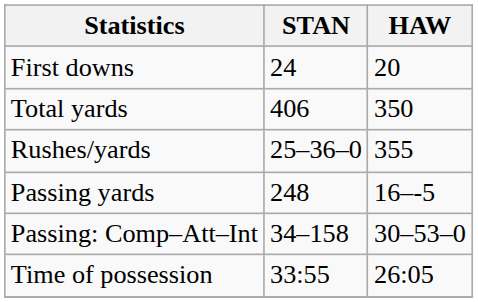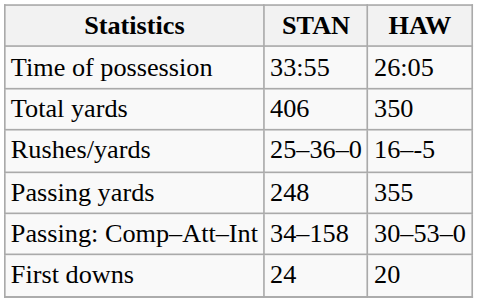rows swapped: (72, 67) <-> (112, 275)
(394, 150) 355 -> (405, 150) 16–-5
(405, 192) 16–-5 -> (394, 192) 355
